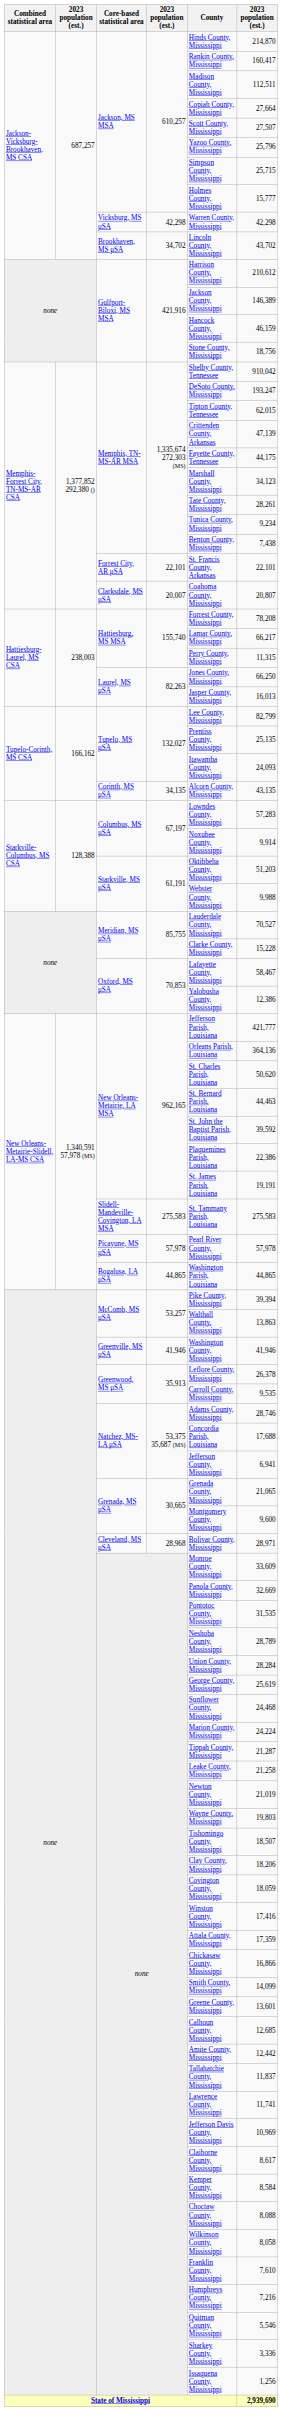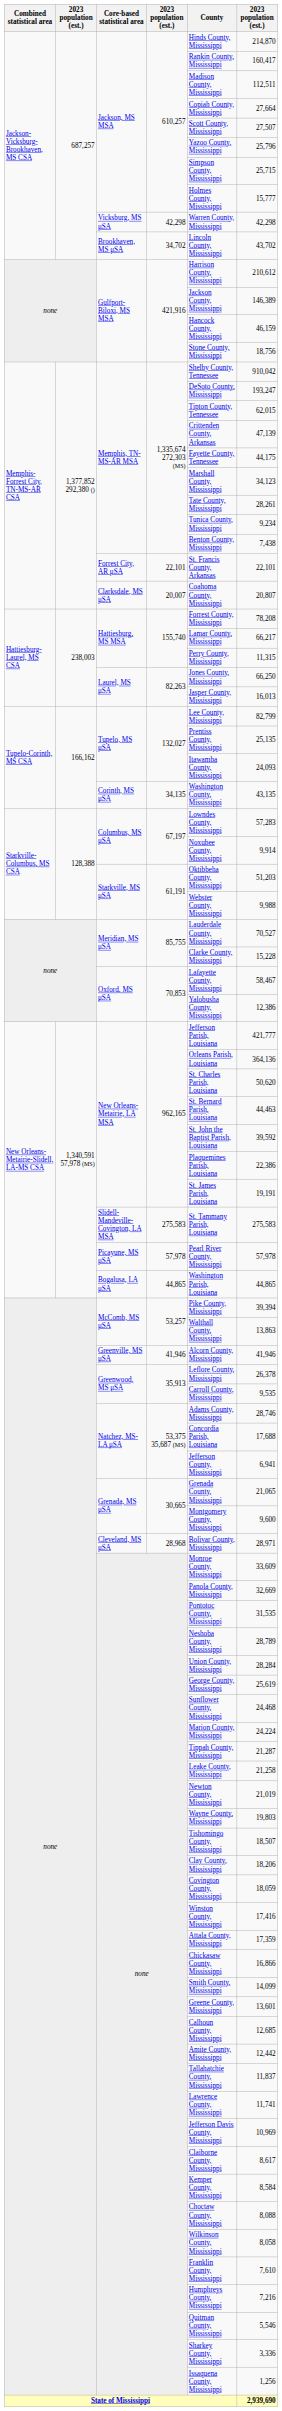(211, 791) Alcorn County, Mississippi -> (206, 795) Washington County, Mississippi
(206, 1351) Washington County, Mississippi -> (211, 1355) Alcorn County, Mississippi
